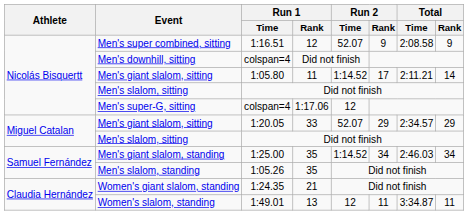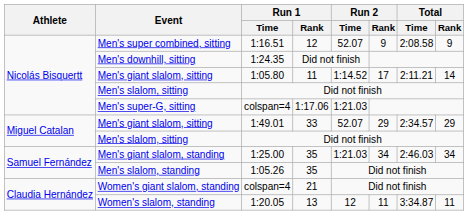(267, 60) colspan=4 -> (267, 60) 1:24.35
(350, 107) 12 -> (350, 107) 1:21.03
(267, 123) 1:20.05 -> (267, 123) 1:49.01
(350, 155) 1:14.52 -> (350, 155) 1:21.03
(267, 187) 1:24.35 -> (267, 187) colspan=4
(267, 203) 1:49.01 -> (267, 203) 1:20.05
